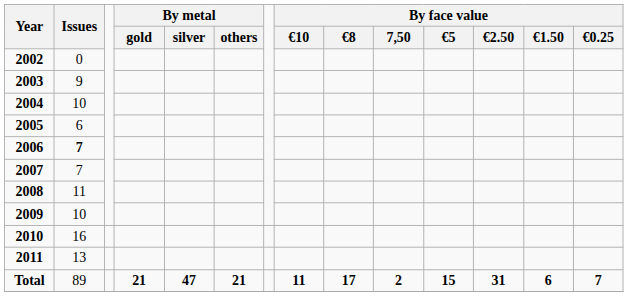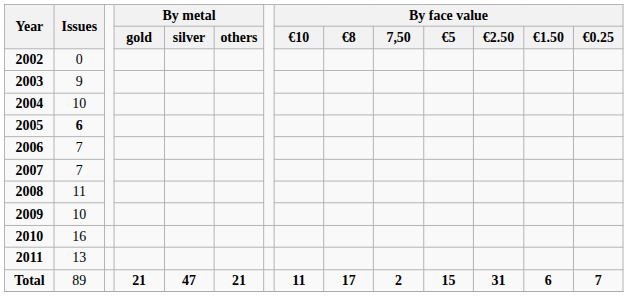(79, 125) normal -> (79, 125) bold
(79, 147) bold -> (79, 147) normal
